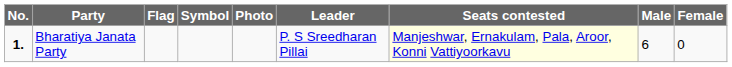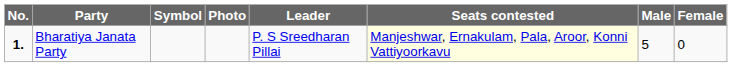- column: (161, 15)
(645, 44) 6 -> (645, 44) 5
